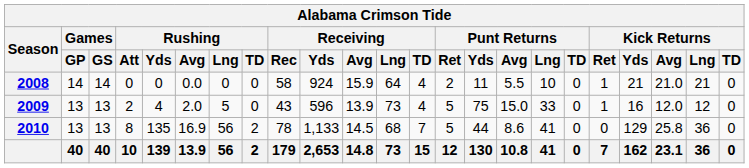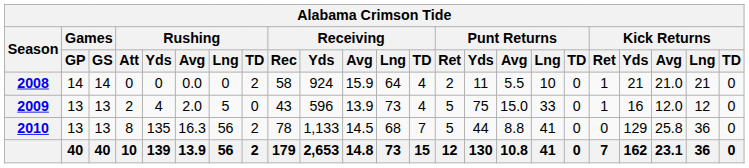(255, 83) 0 -> (255, 83) 2
(192, 128) 16.9 -> (192, 128) 16.3
(514, 128) 8.6 -> (514, 128) 8.8
